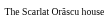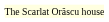(54, 12) no background -> (54, 12) lightyellow background
